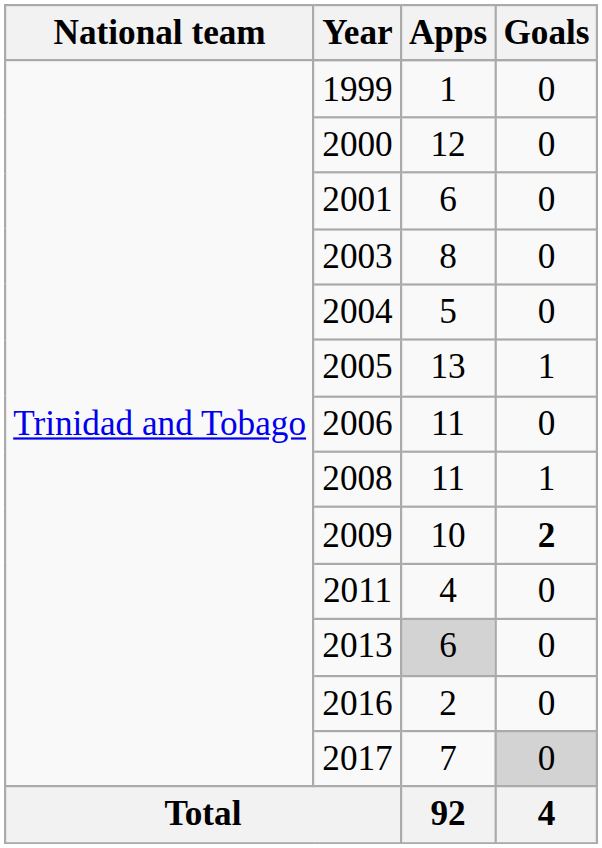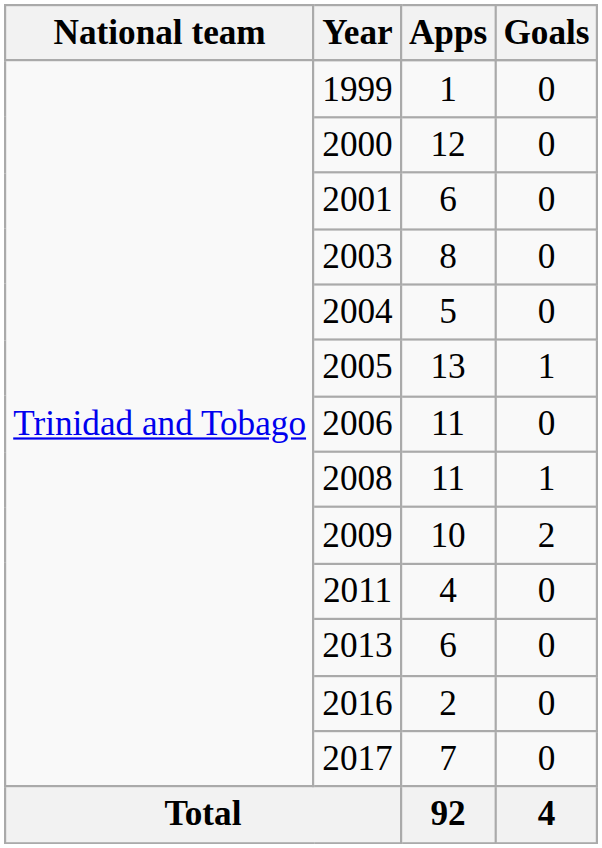(546, 534) bold -> (546, 534) normal
(448, 646) lightgrey background -> (448, 646) no background
(546, 758) lightgrey background -> (546, 758) no background
